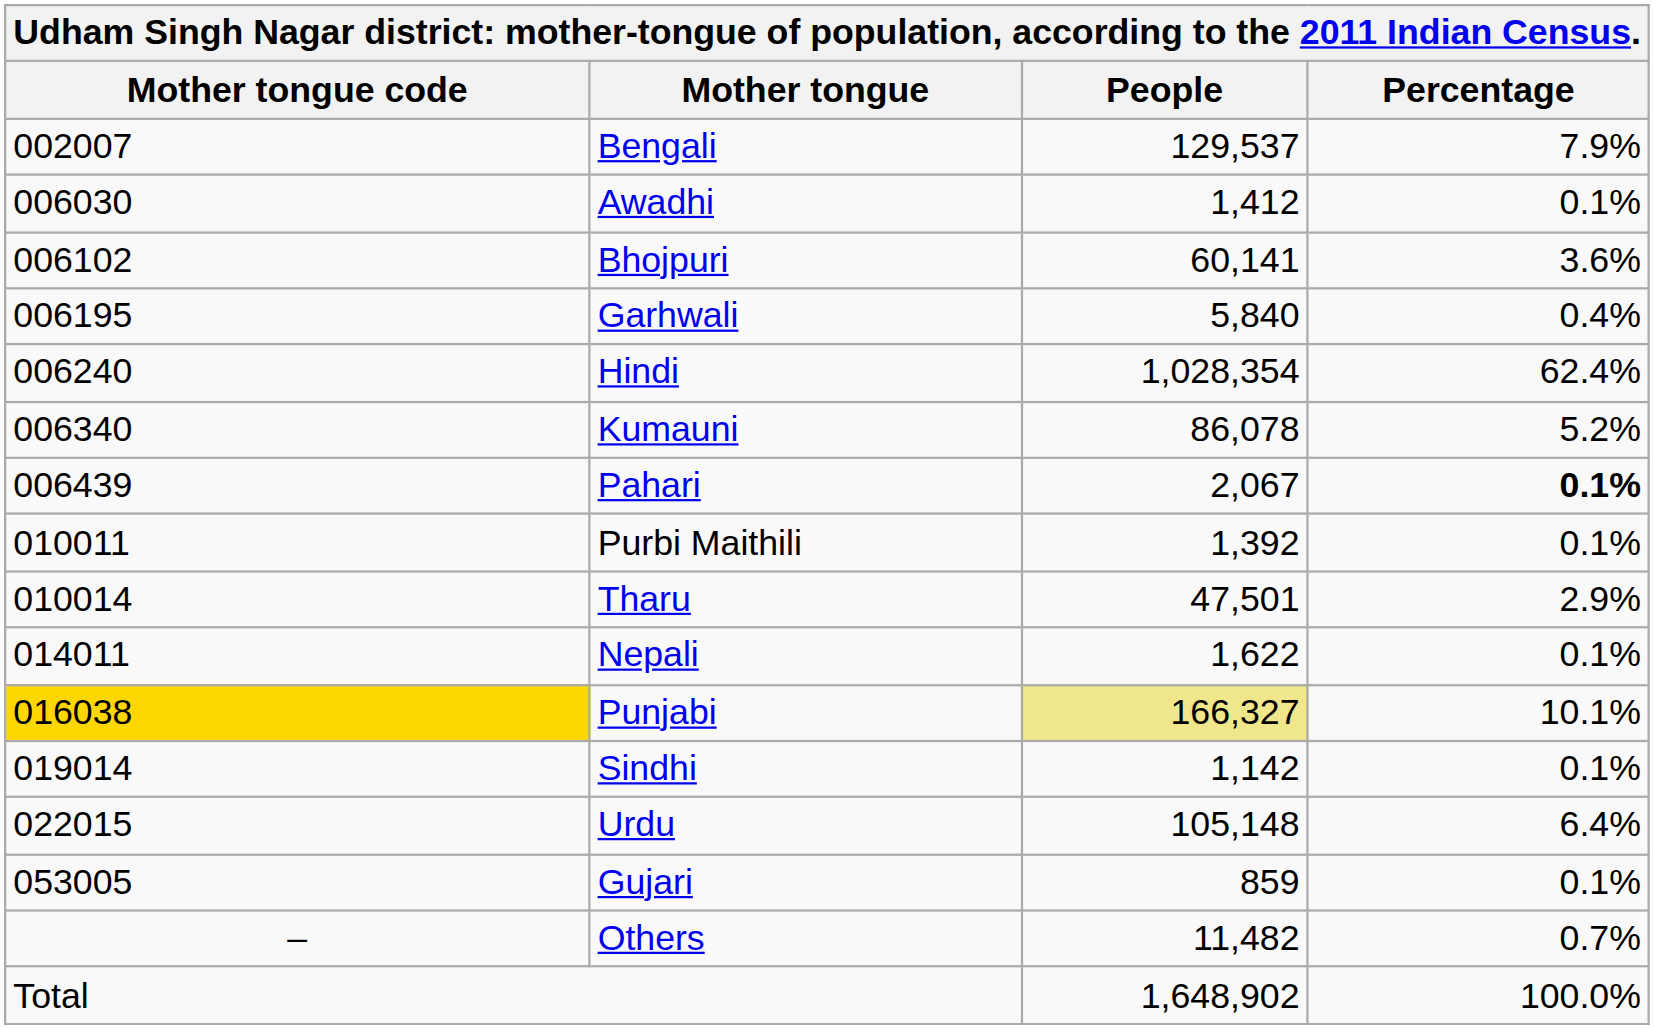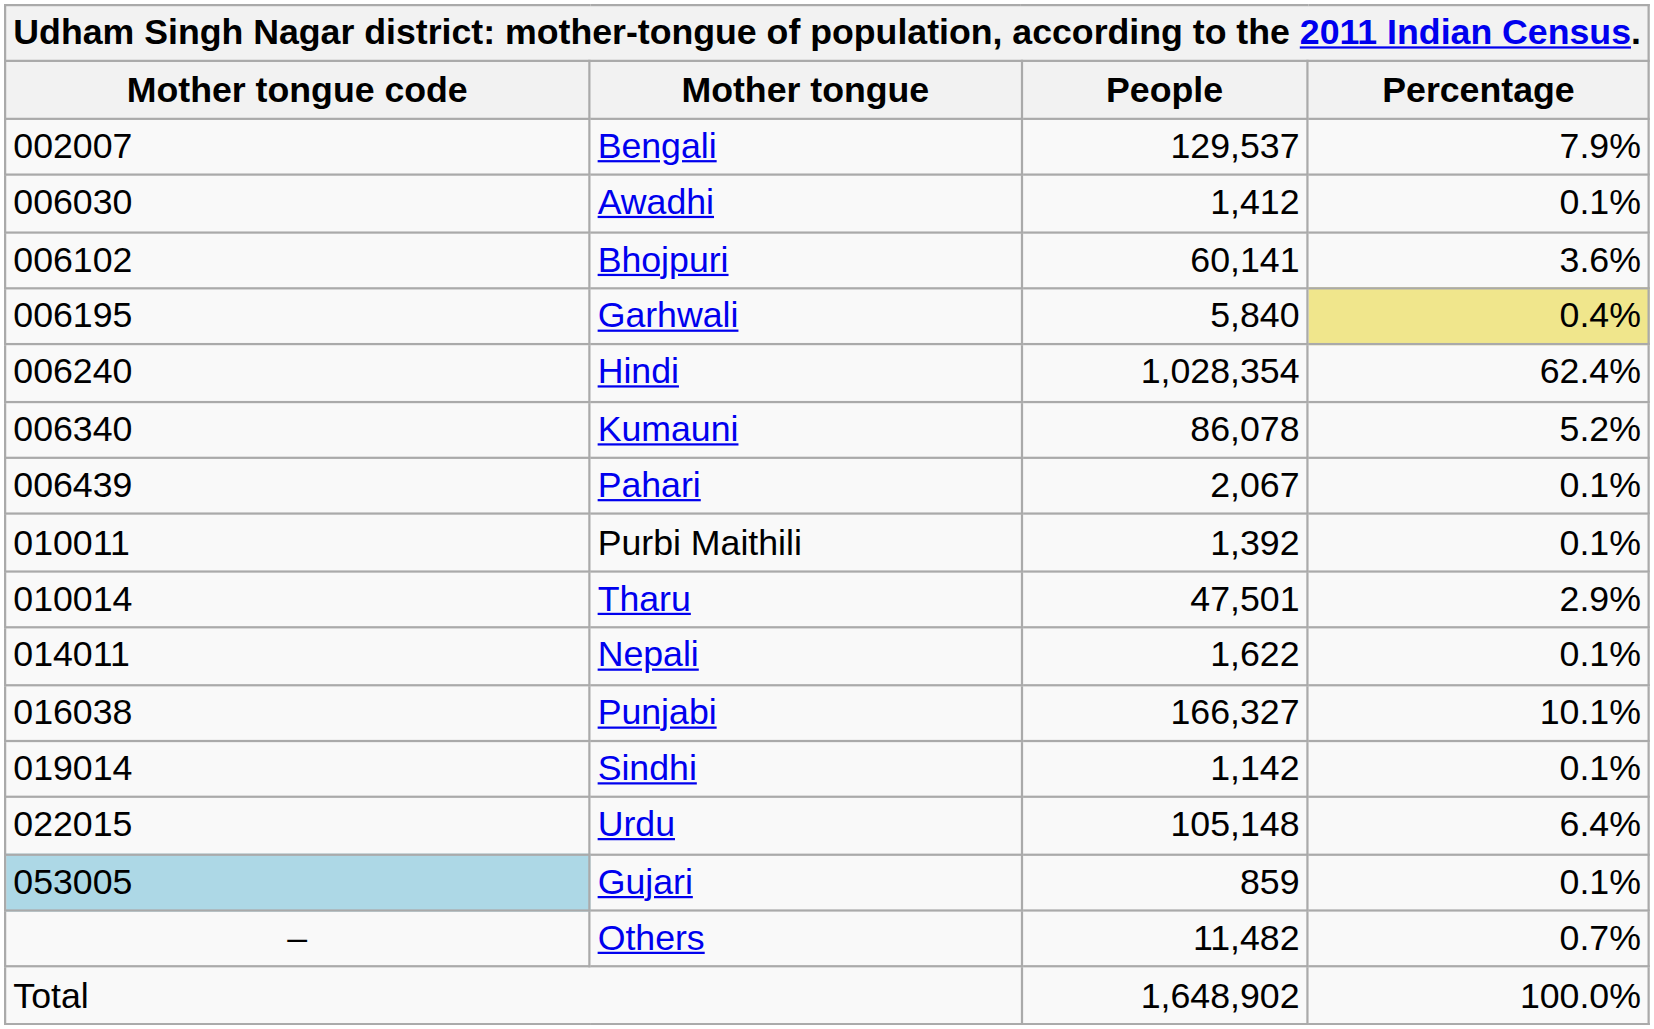(1600, 315) no background -> (1600, 315) khaki background
(1600, 485) bold -> (1600, 485) normal
(73, 711) gold background -> (73, 711) no background
(1235, 711) khaki background -> (1235, 711) no background
(73, 881) no background -> (73, 881) lightblue background
